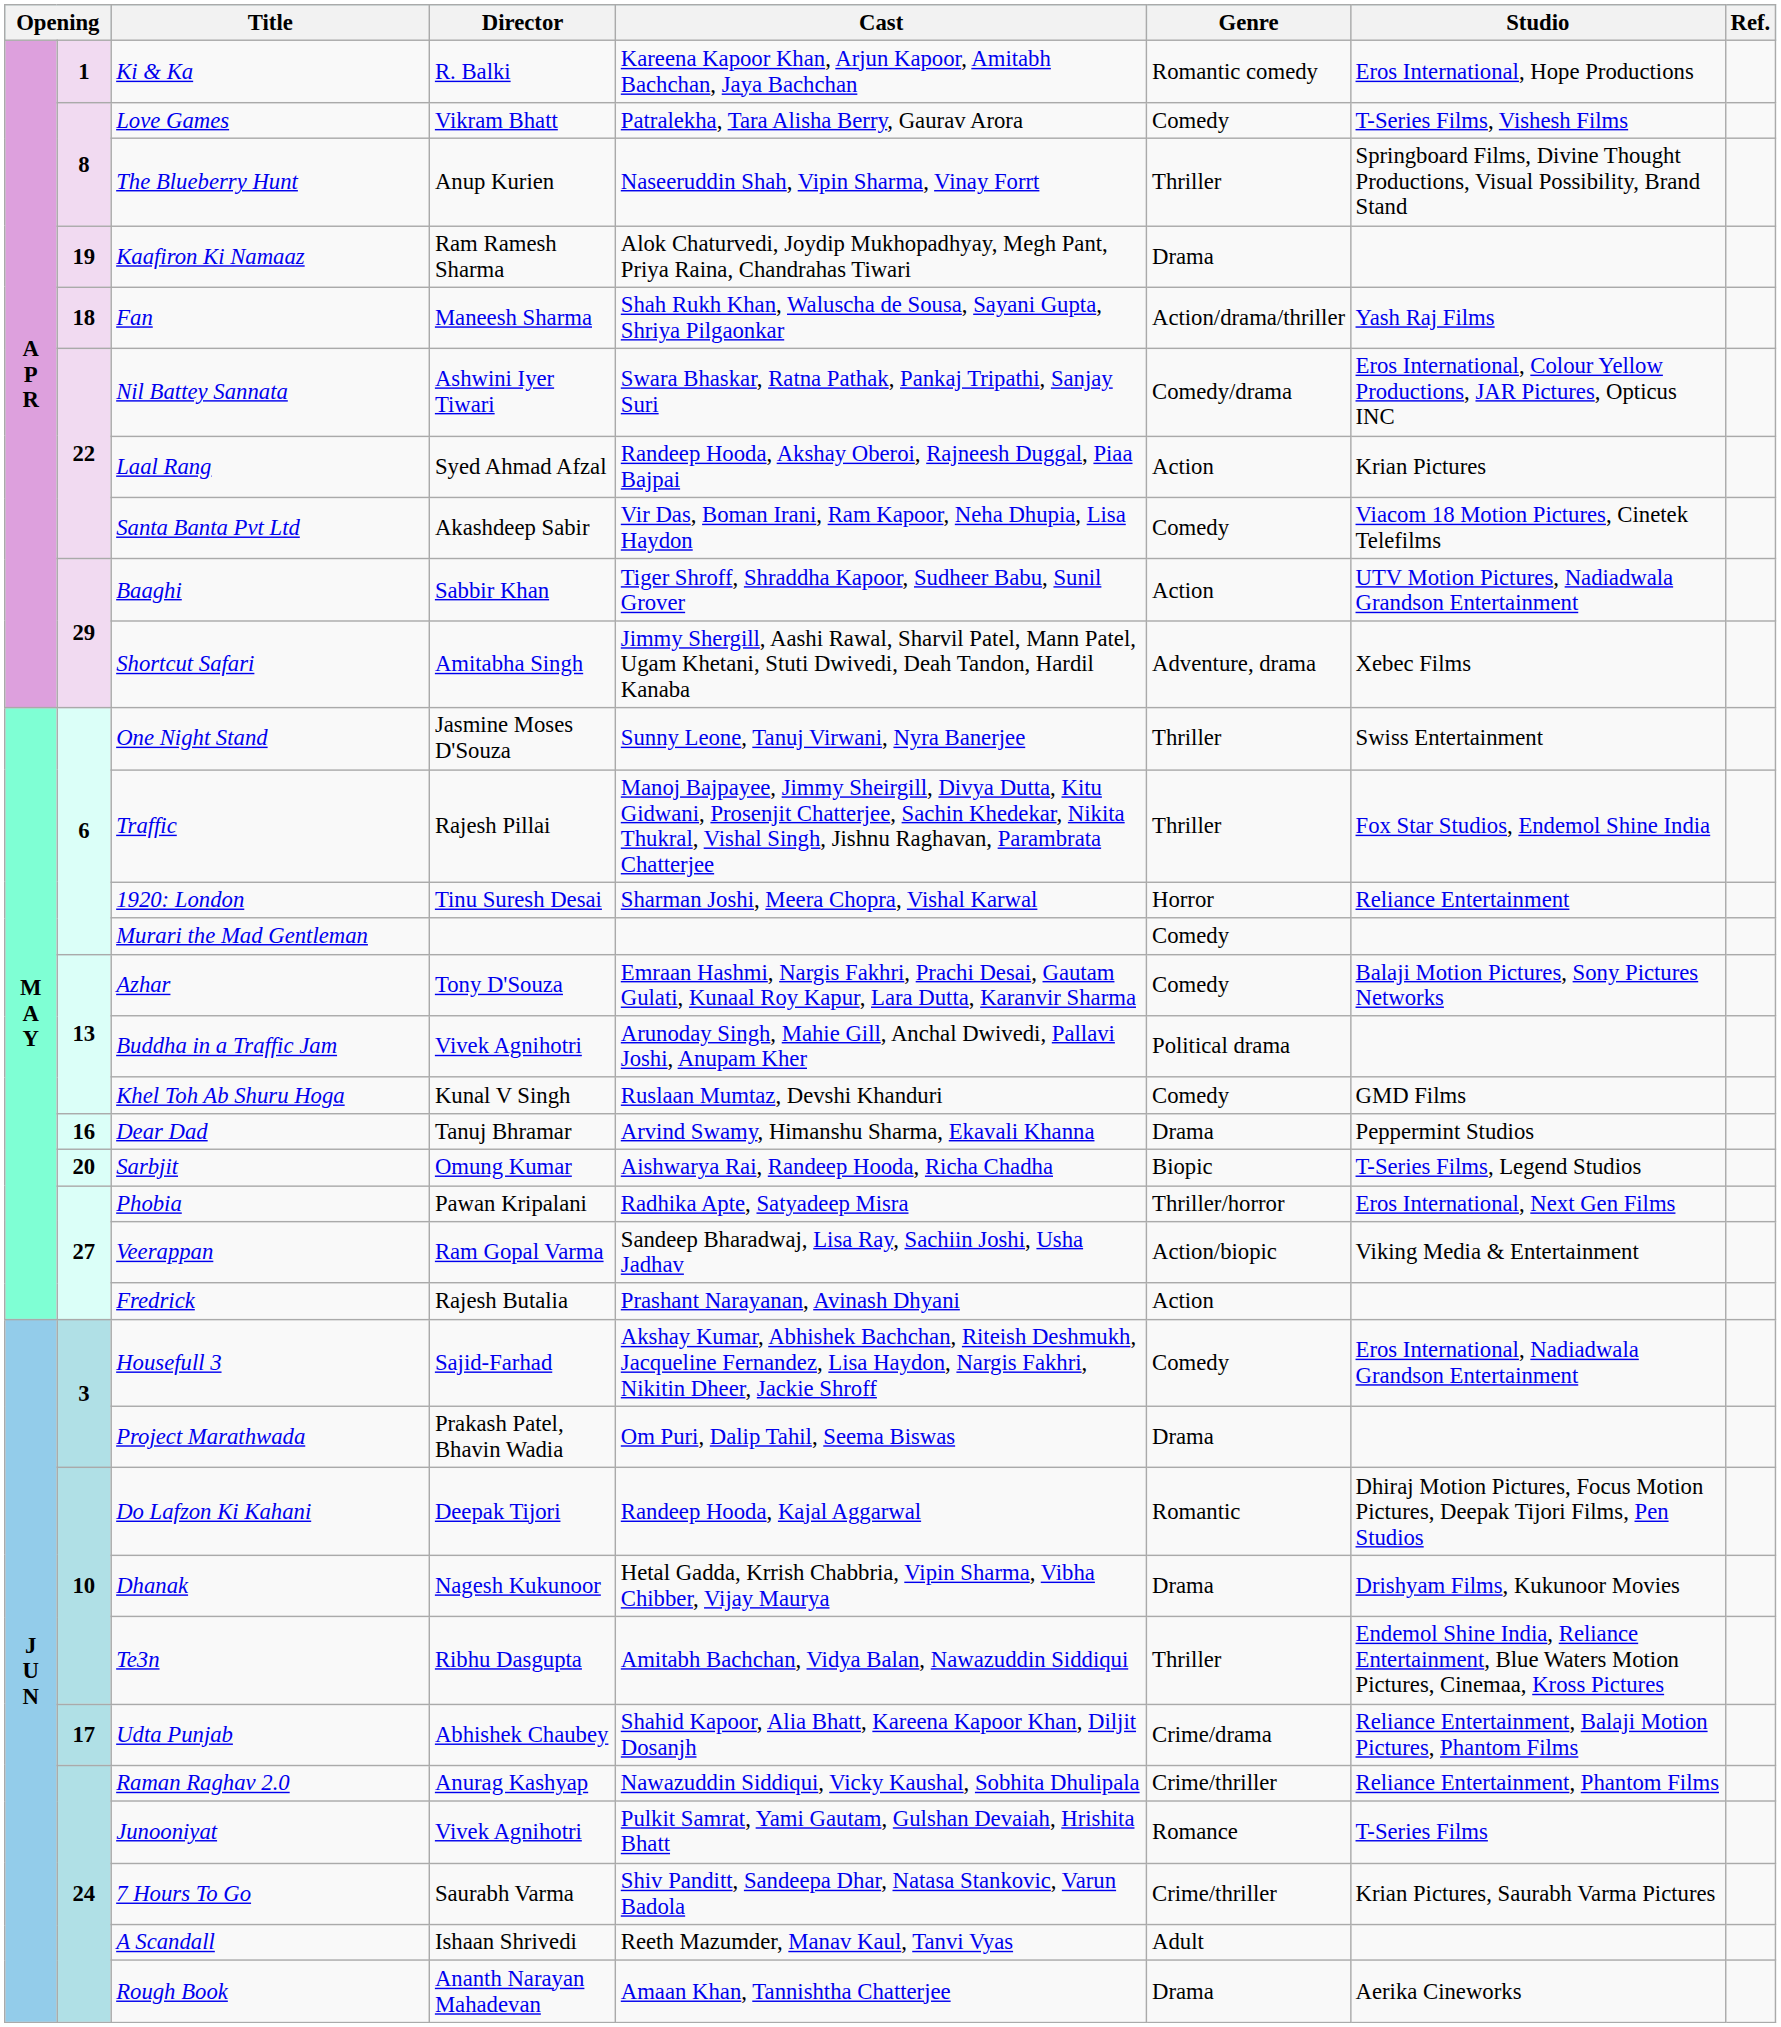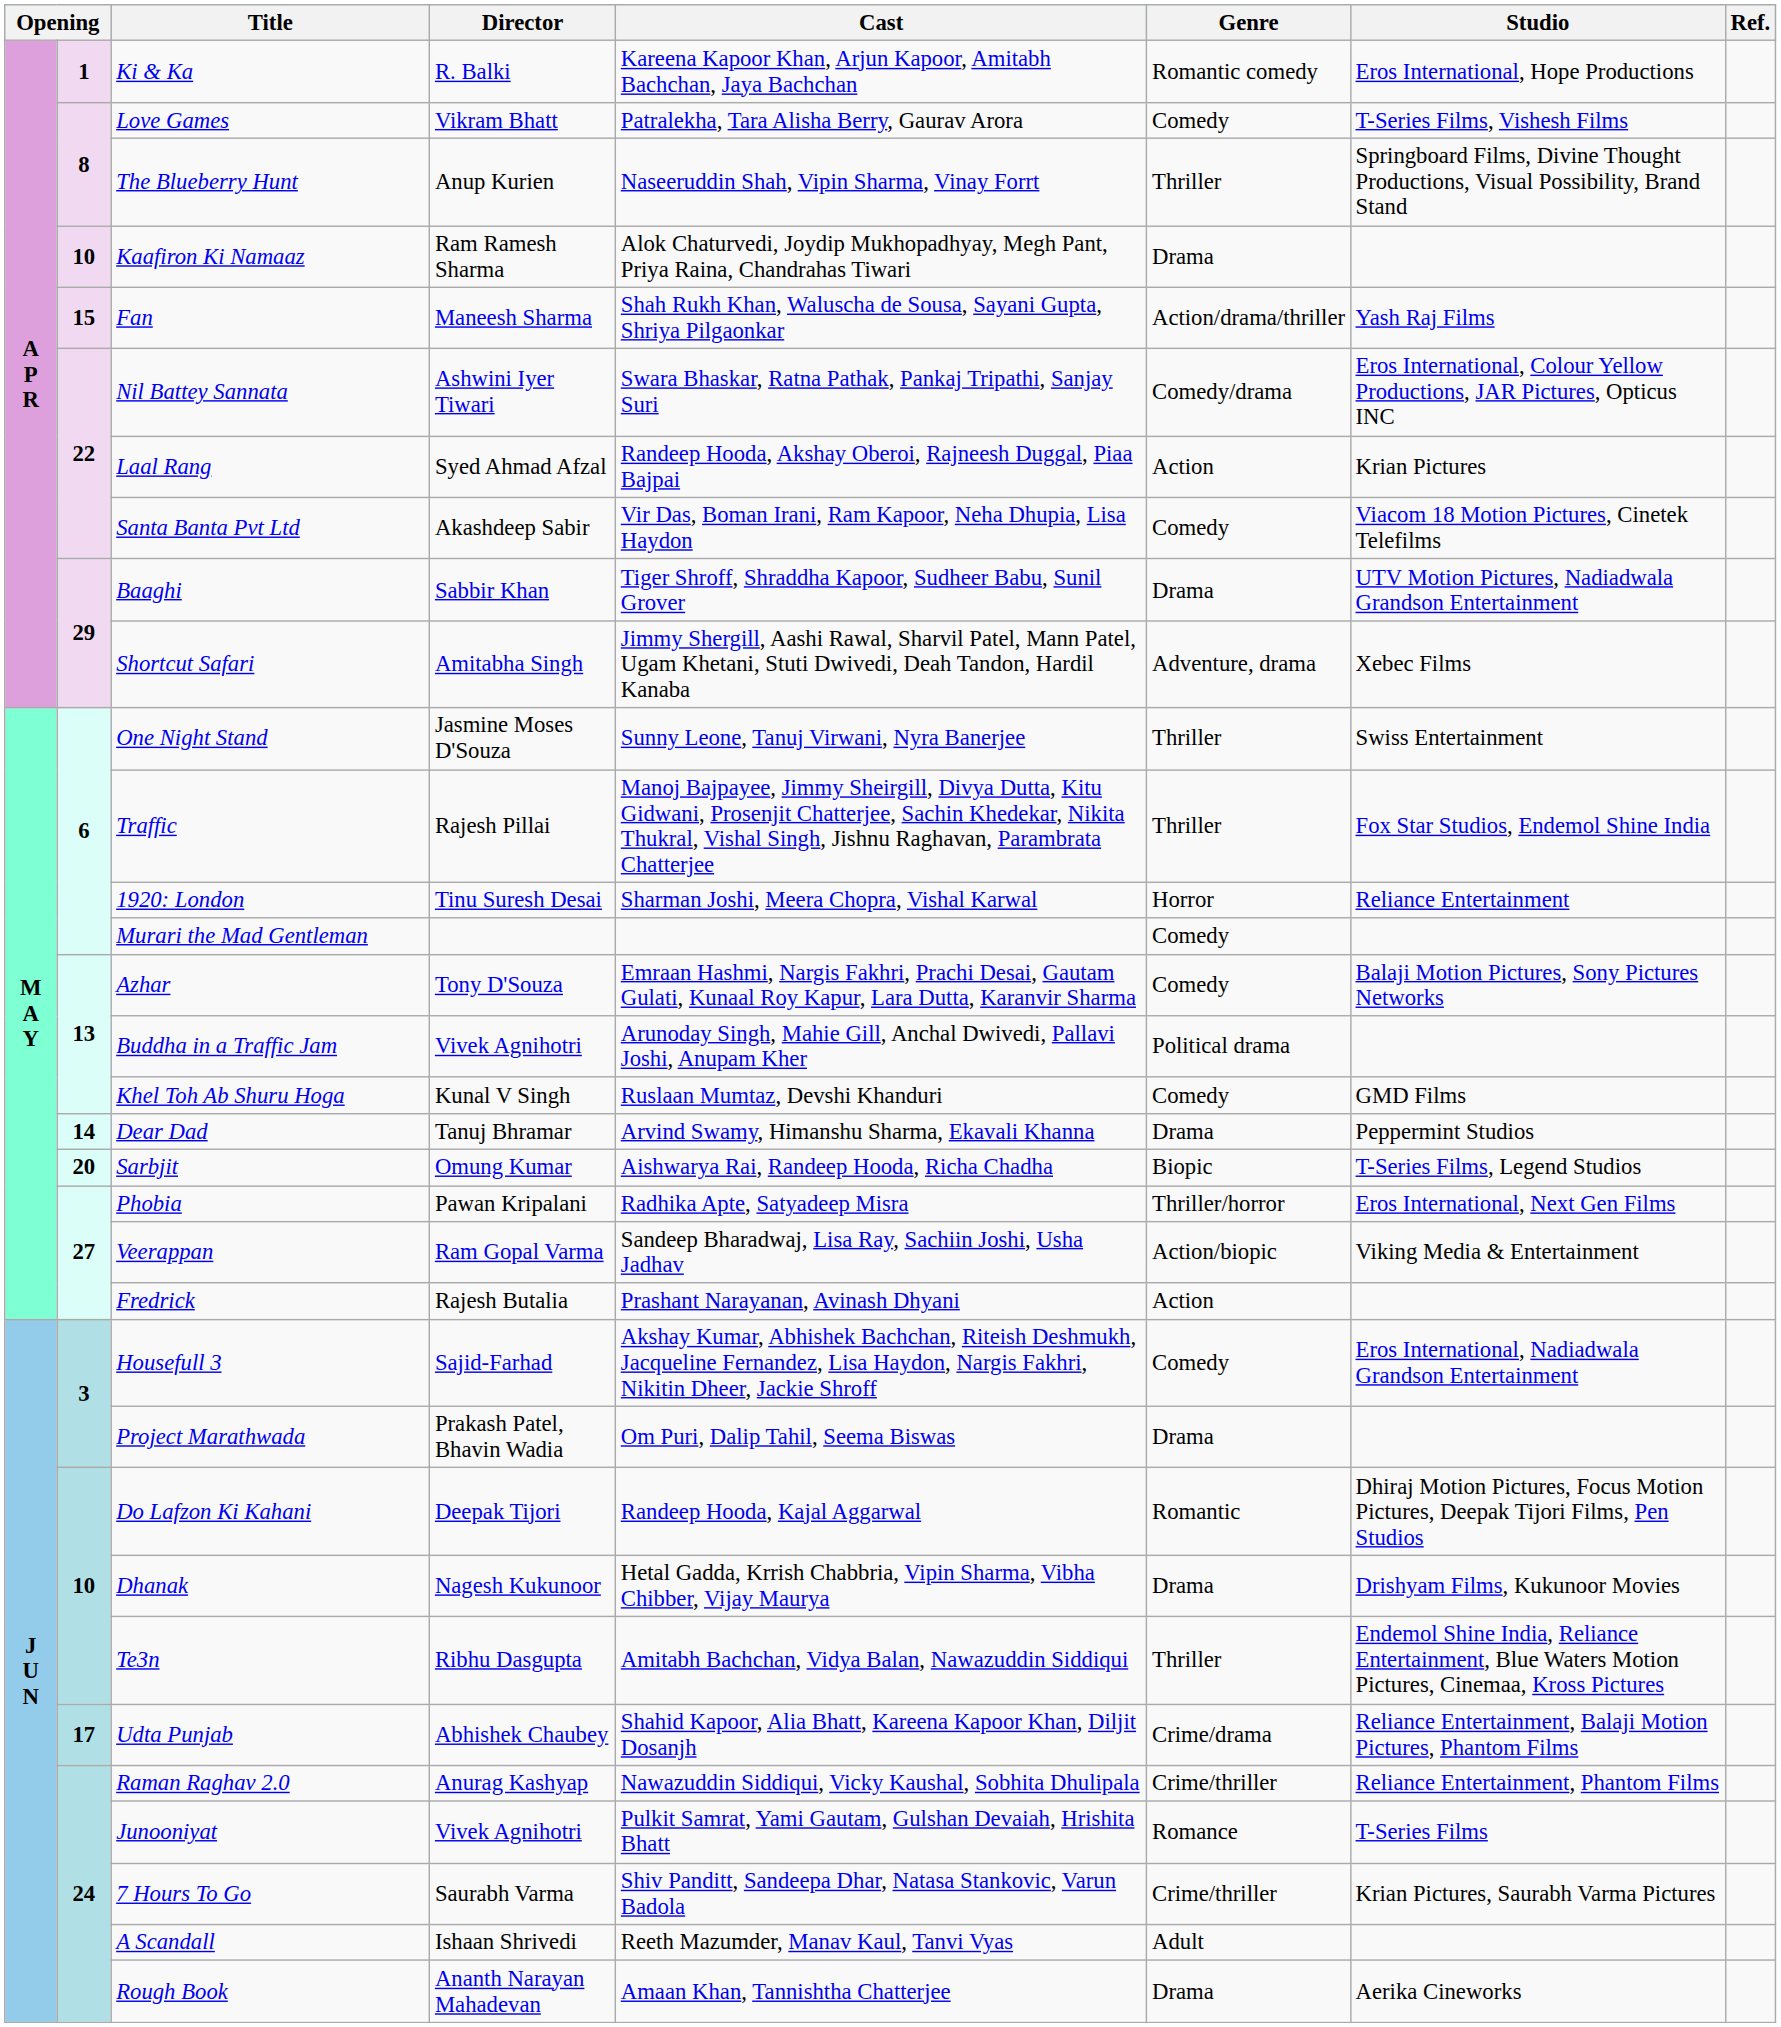(84, 256) 19 -> (84, 256) 10
(84, 317) 18 -> (84, 317) 15
(1183, 589) Action -> (1183, 589) Drama
(84, 1131) 16 -> (84, 1131) 14
